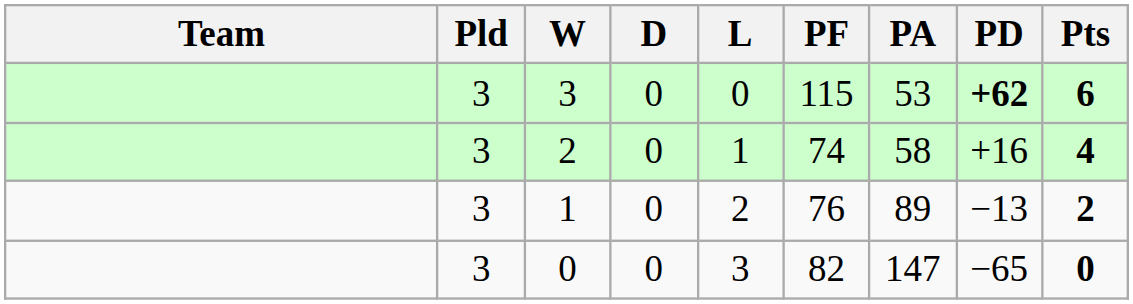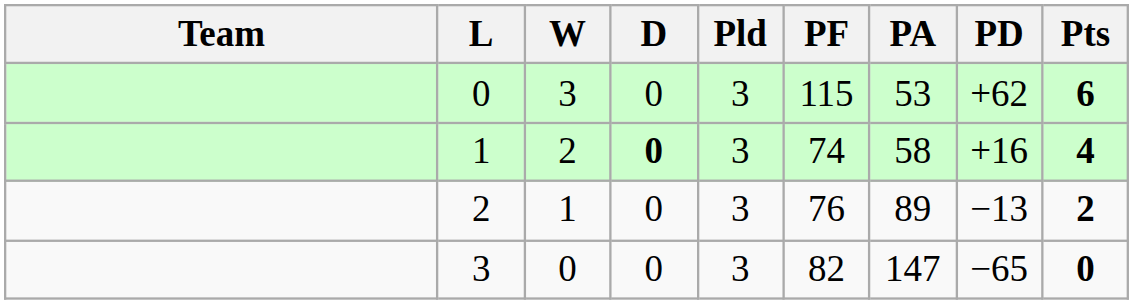columns swapped: (481, 33) <-> (740, 33)
(999, 92) bold -> (999, 92) normal
(654, 151) normal -> (654, 151) bold
